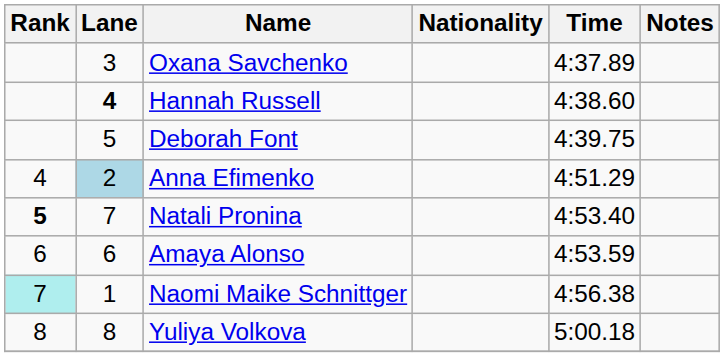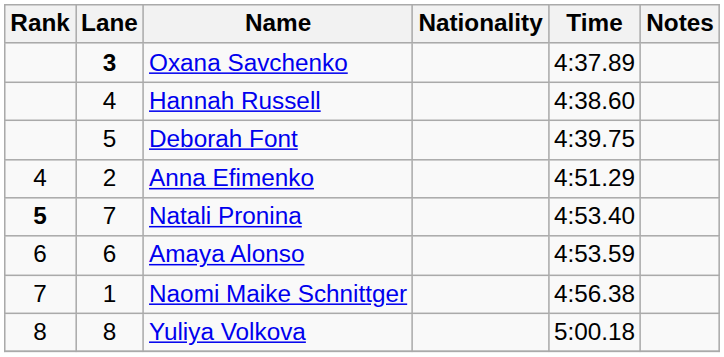(109, 62) normal -> (109, 62) bold
(109, 100) bold -> (109, 100) normal
(109, 178) lightblue background -> (109, 178) no background
(40, 293) paleturquoise background -> (40, 293) no background
